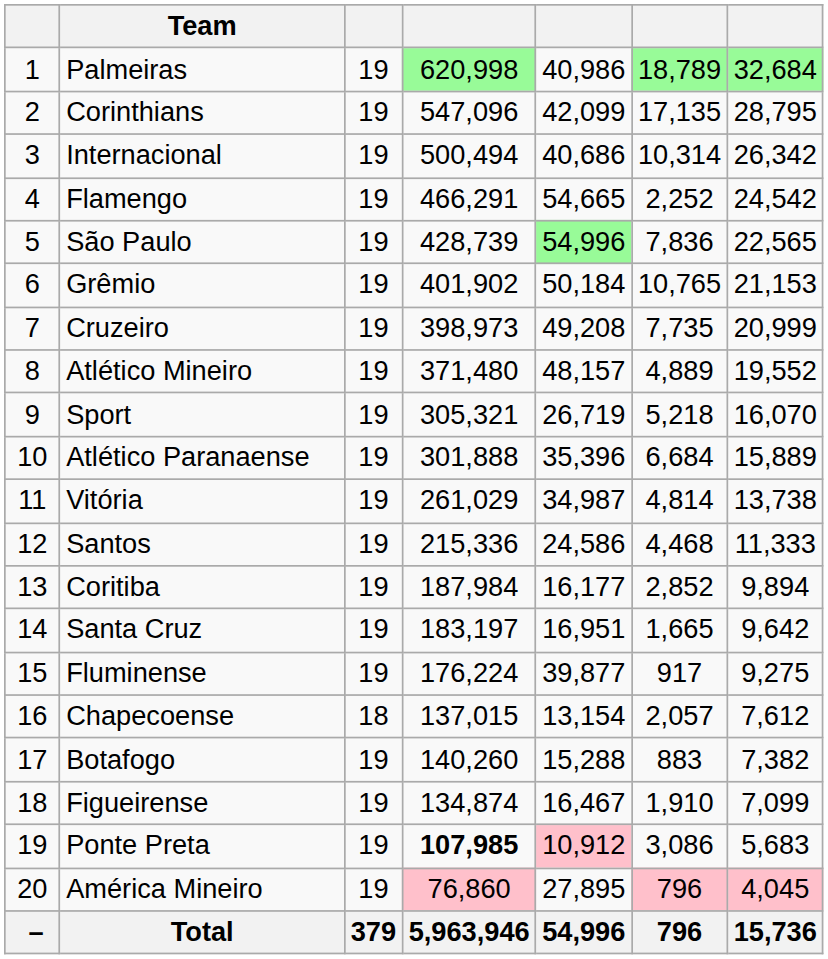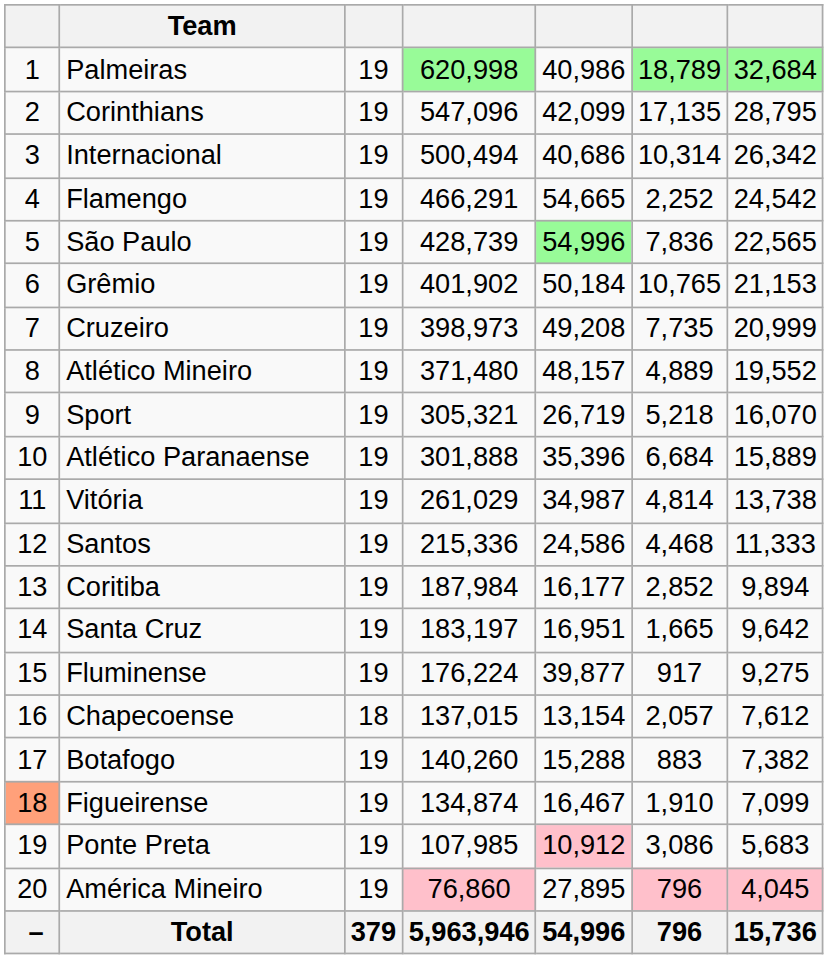(32, 802) no background -> (32, 802) lightsalmon background
(469, 845) bold -> (469, 845) normal
